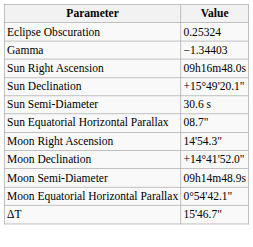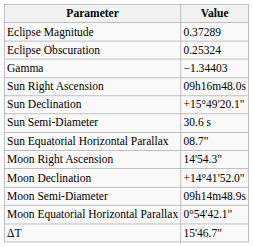+ row: (50, 31)
